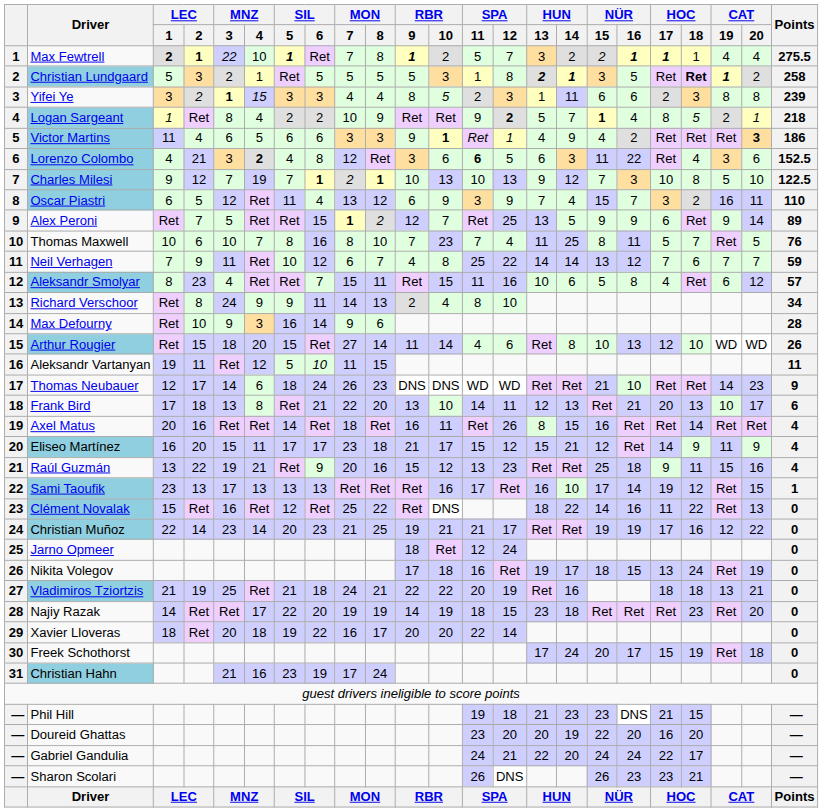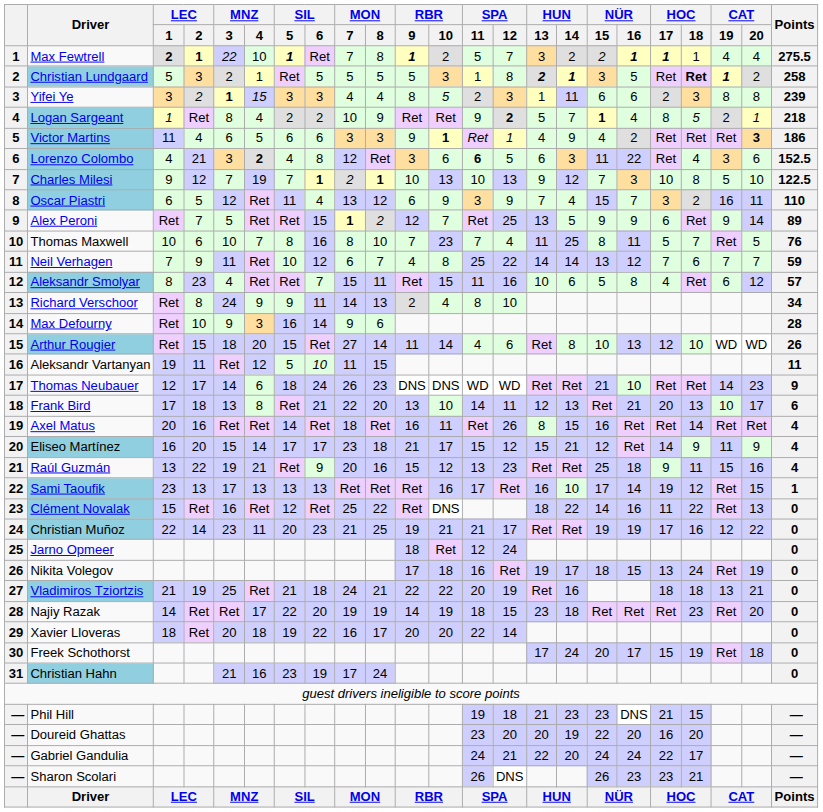(259, 447) 11 -> (259, 447) 14
(259, 529) 14 -> (259, 529) 11
